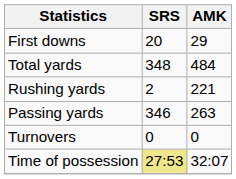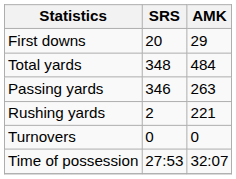rows swapped: (57, 89) <-> (56, 113)
(164, 161) khaki background -> (164, 161) no background
